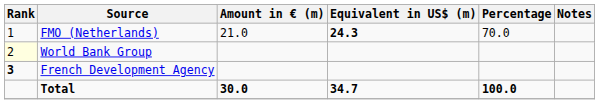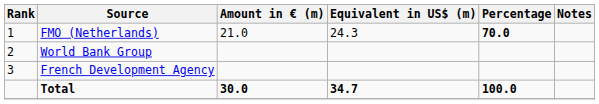(344, 33) bold -> (344, 33) normal
(496, 33) normal -> (496, 33) bold
(11, 52) lightyellow background -> (11, 52) no background
(11, 70) bold -> (11, 70) normal
